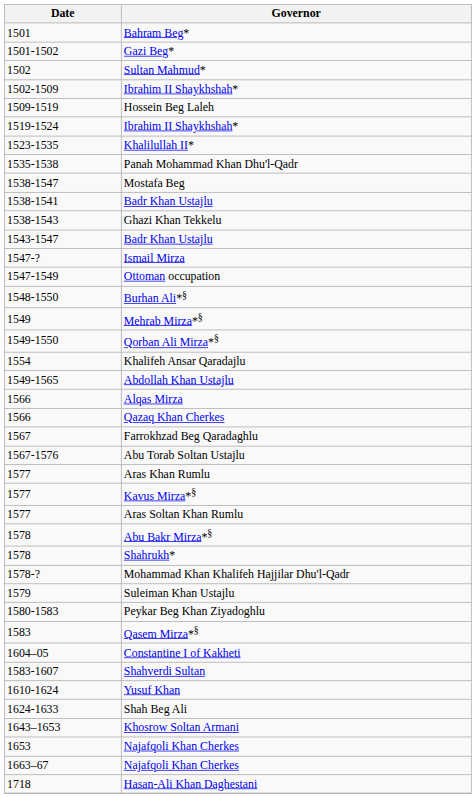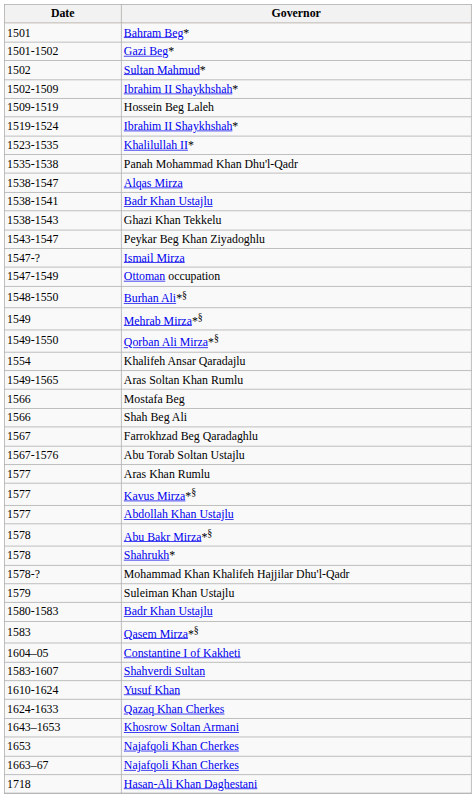(154, 182) Mostafa Beg -> (153, 182) Alqas Mirza
(168, 239) Badr Khan Ustajlu -> (194, 239) Peykar Beg Khan Ziyadoghlu
(179, 380) Abdollah Khan Ustajlu -> (184, 380) Aras Soltan Khan Rumlu
(153, 399) Alqas Mirza -> (154, 399) Mostafa Beg
(174, 417) Qazaq Khan Cherkes -> (155, 417) Shah Beg Ali
(184, 514) Aras Soltan Khan Rumlu -> (179, 514) Abdollah Khan Ustajlu
(194, 612) Peykar Beg Khan Ziyadoghlu -> (168, 612) Badr Khan Ustajlu
(155, 709) Shah Beg Ali -> (174, 709) Qazaq Khan Cherkes
